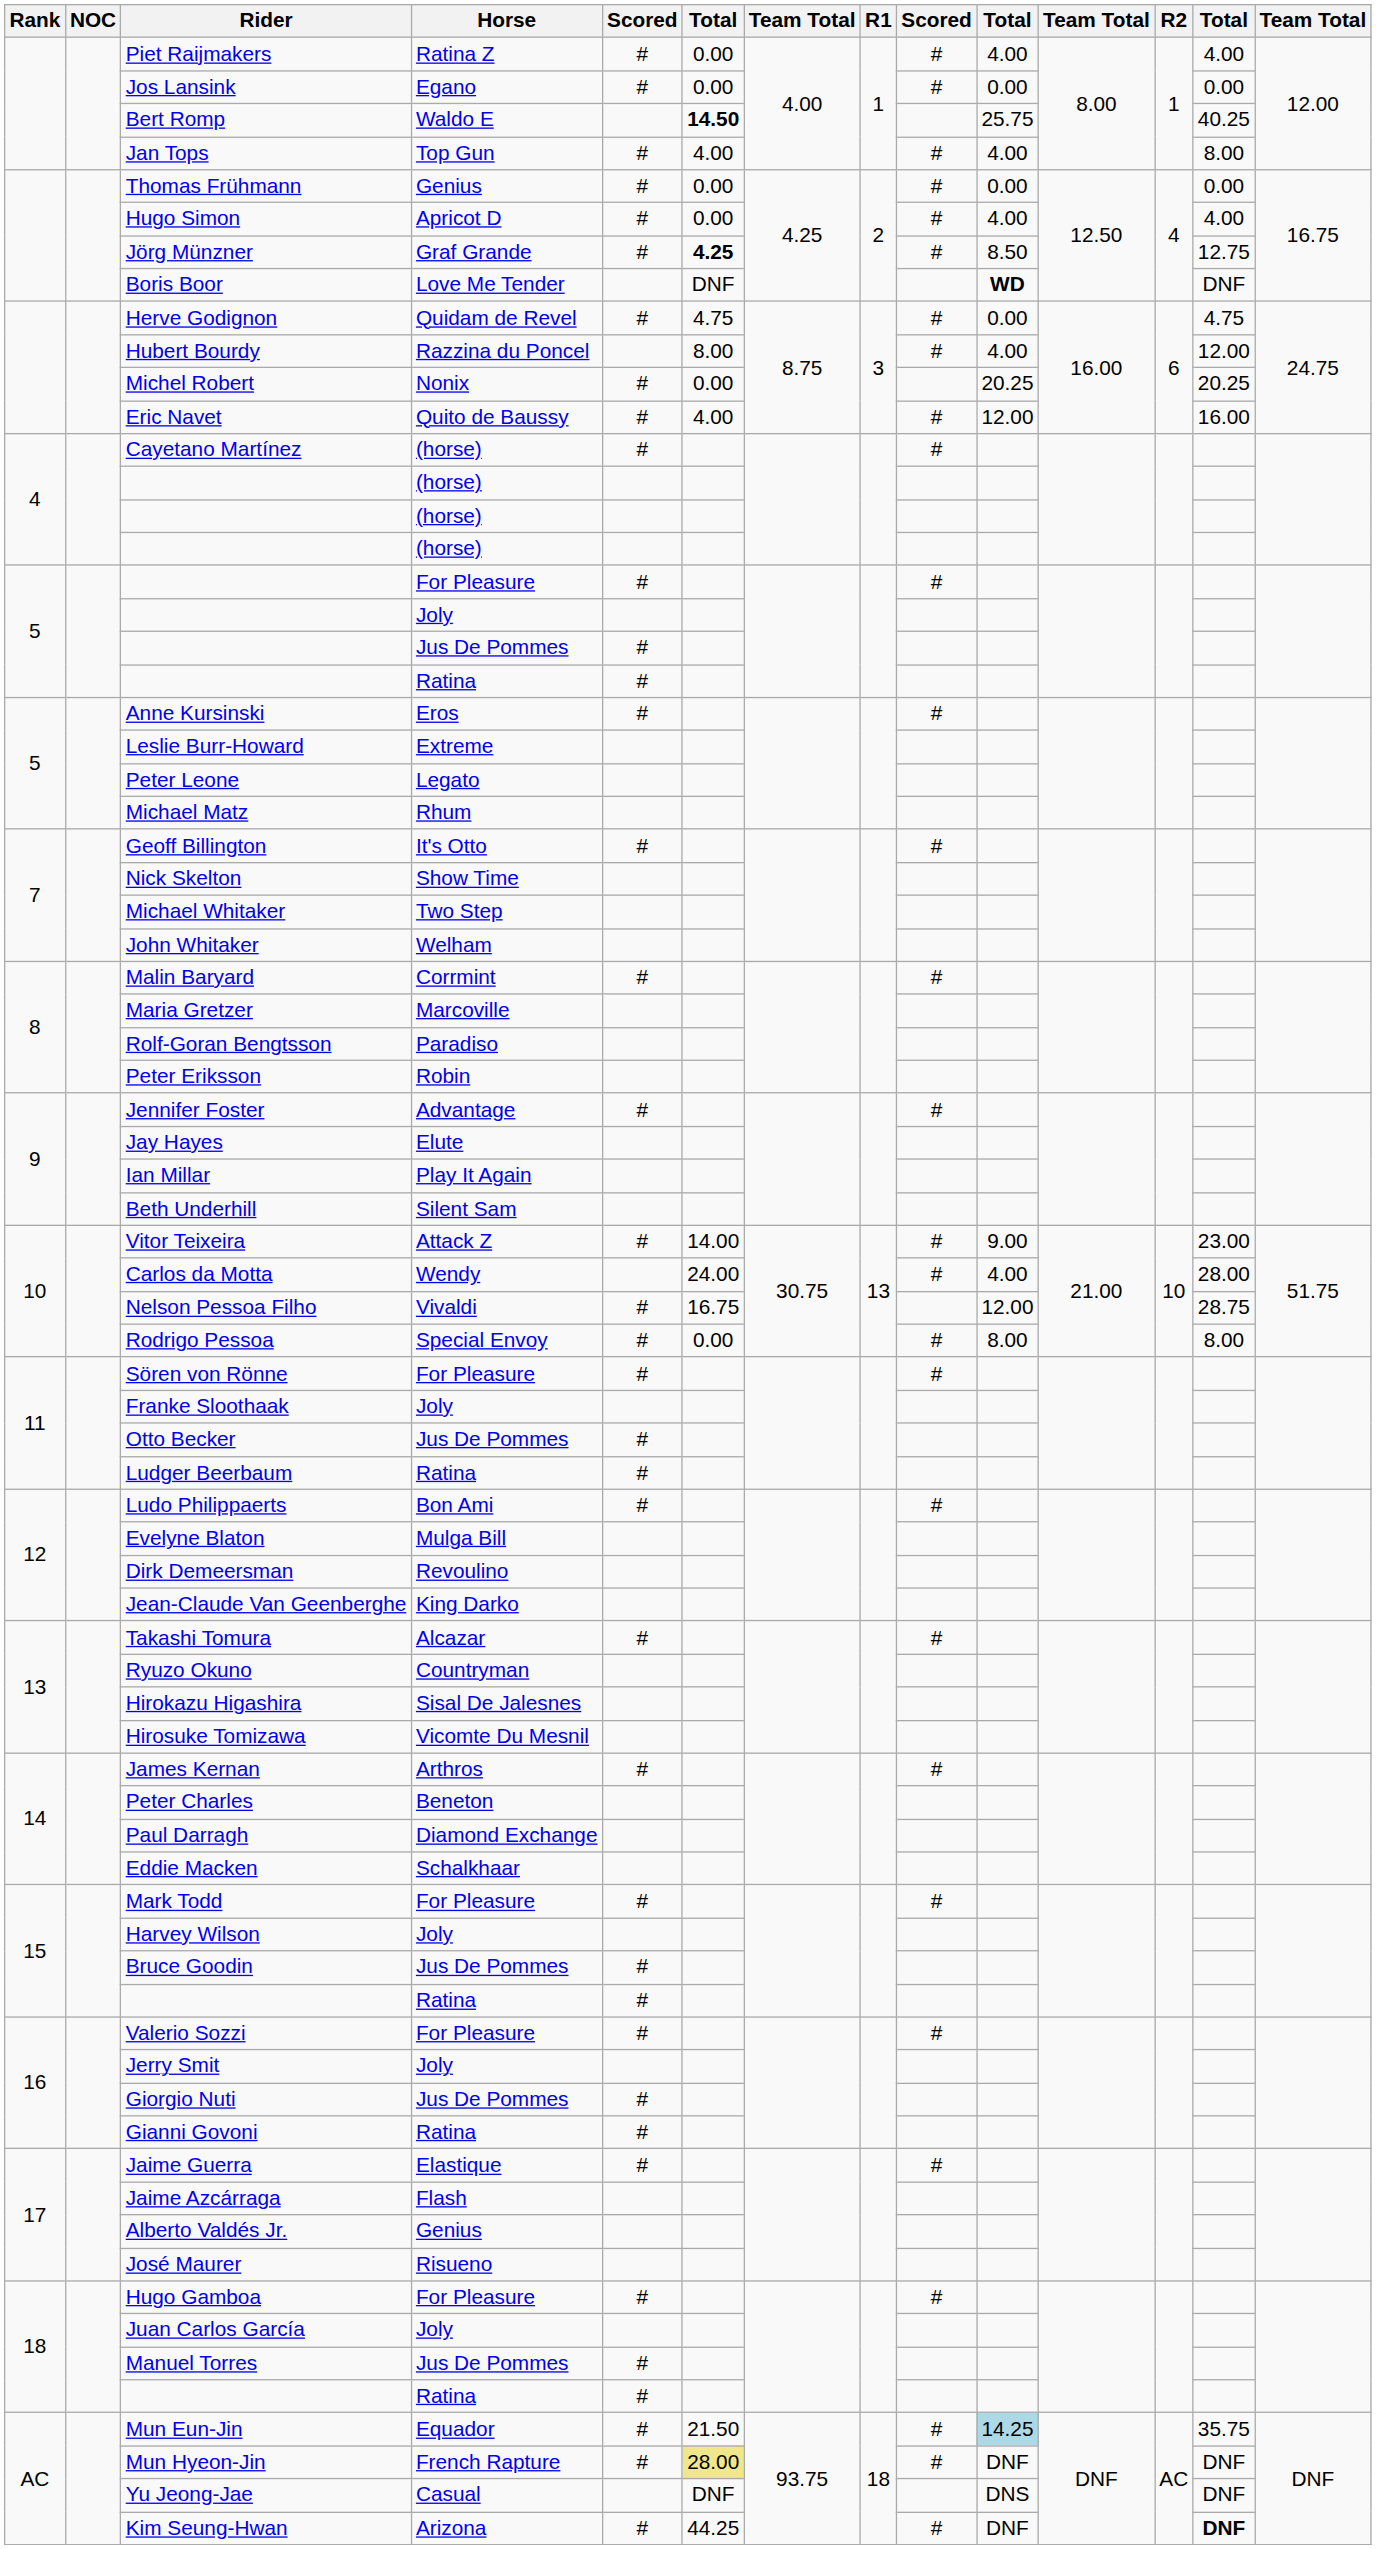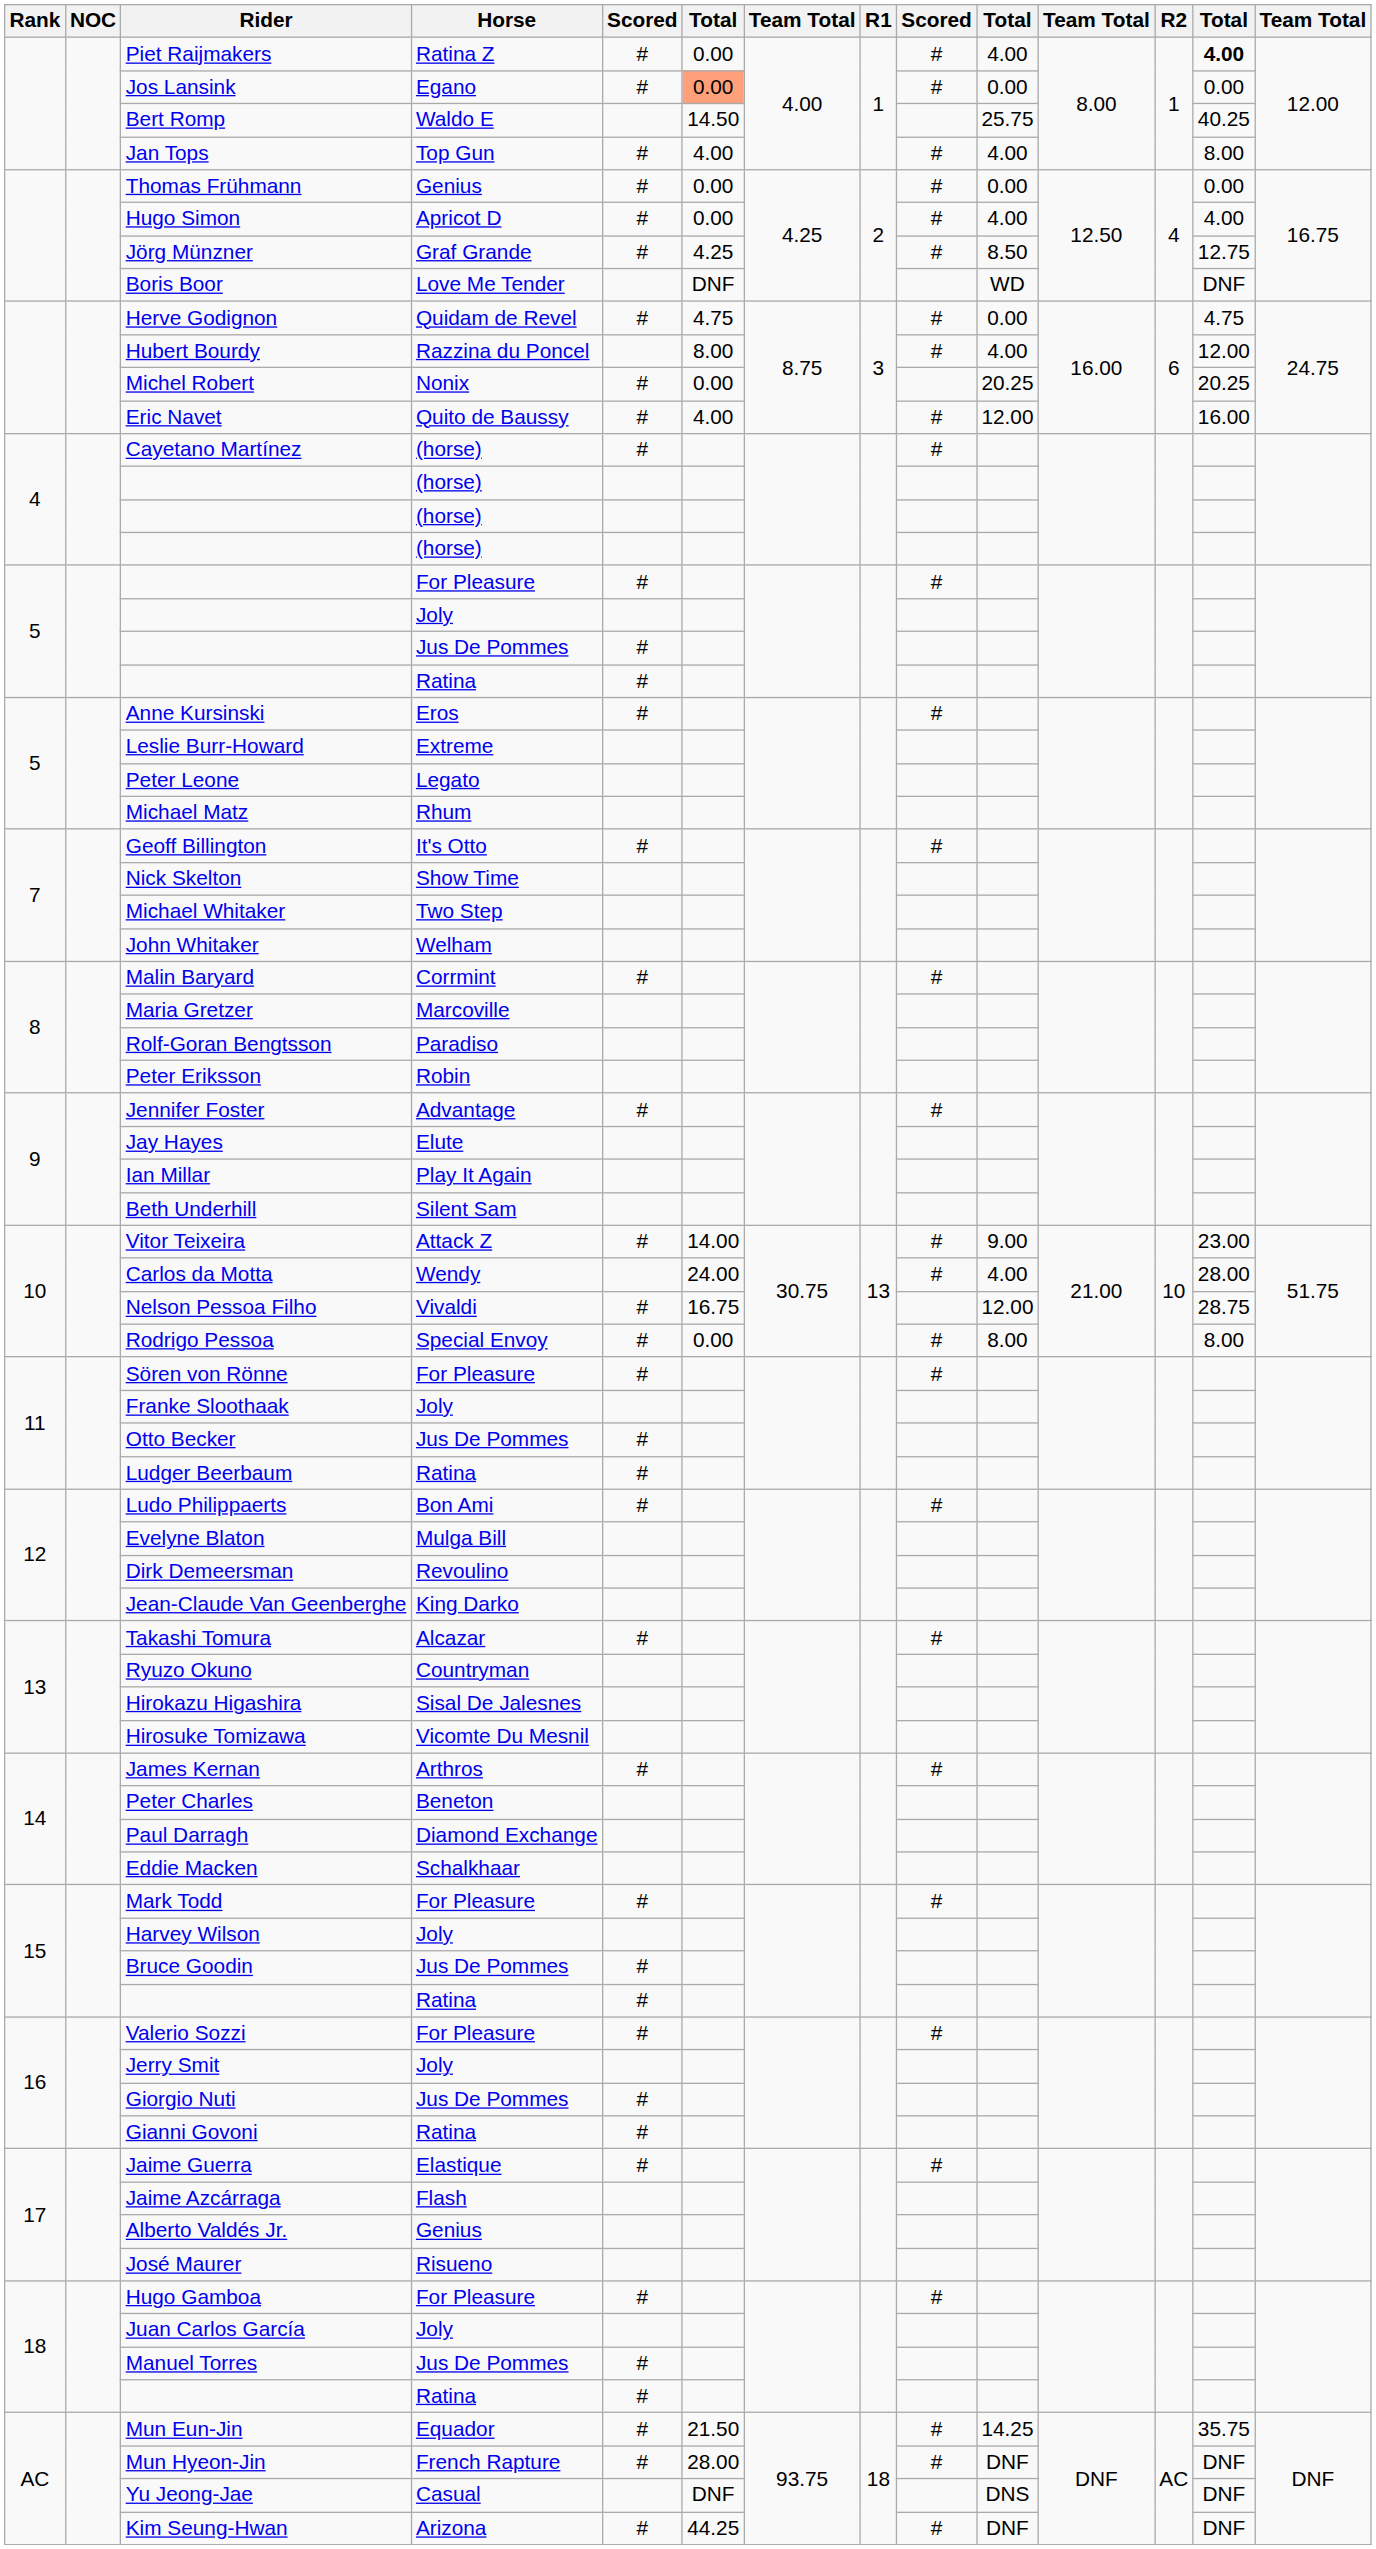(1224, 53) normal -> (1224, 53) bold
(713, 86) no background -> (713, 86) lightsalmon background
(713, 119) bold -> (713, 119) normal
(713, 251) bold -> (713, 251) normal
(1007, 284) bold -> (1007, 284) normal
(1007, 2429) lightblue background -> (1007, 2429) no background
(713, 2462) khaki background -> (713, 2462) no background
(1224, 2528) bold -> (1224, 2528) normal
